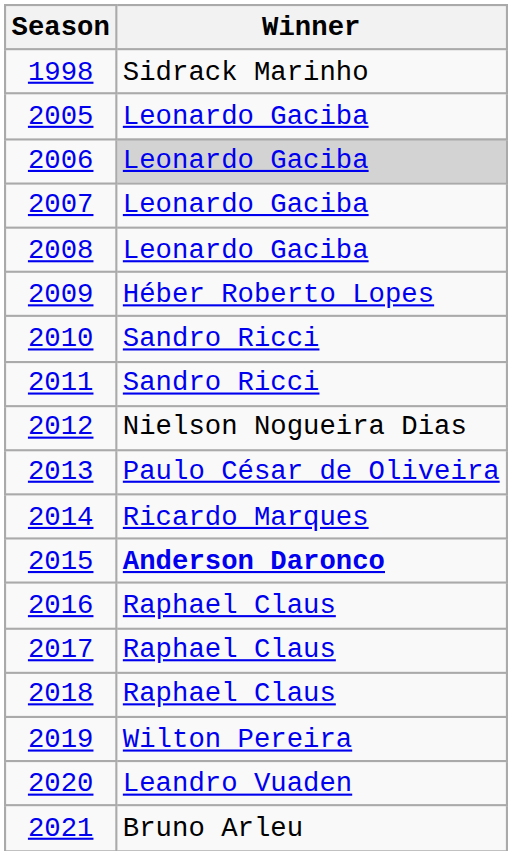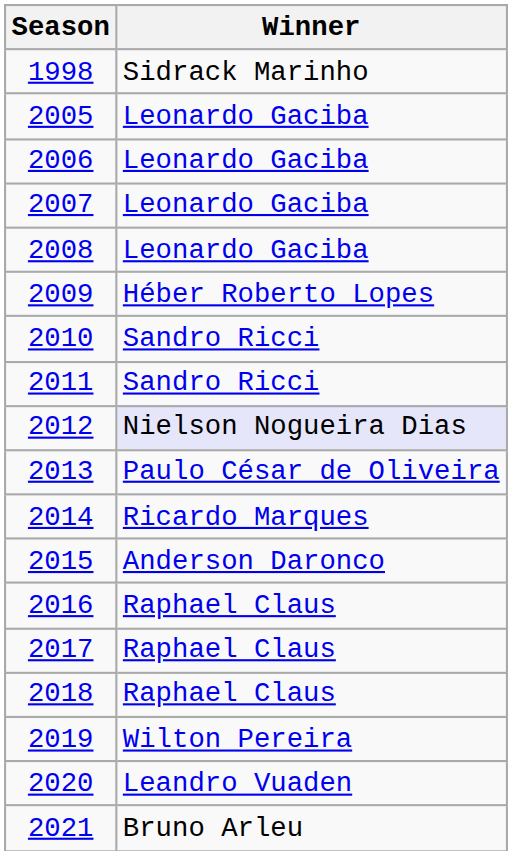(246, 161) lightgrey background -> (246, 161) no background
(295, 428) no background -> (295, 428) lavender background
(254, 561) bold -> (254, 561) normal
